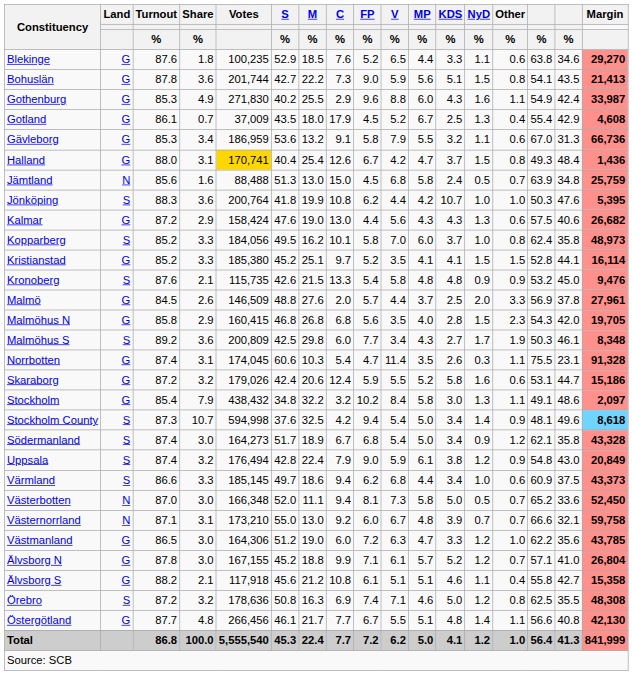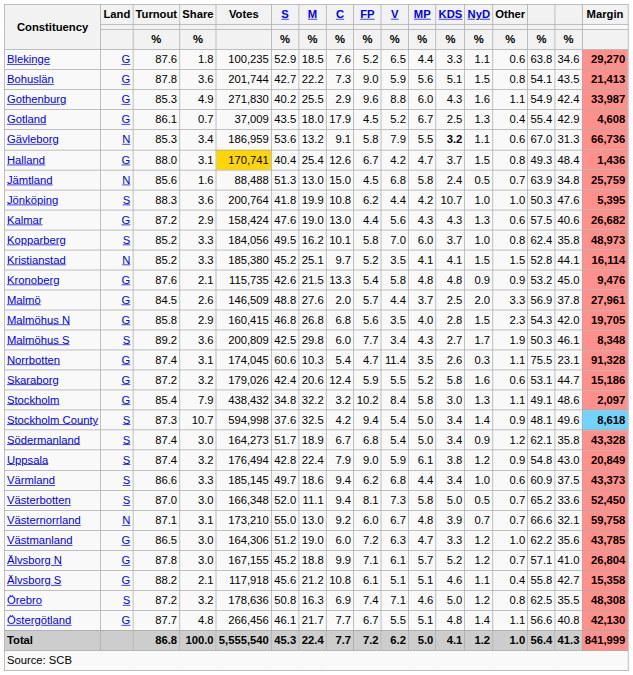(126, 140) G -> (126, 140) N
(455, 140) normal -> (455, 140) bold
(126, 260) G -> (126, 260) N
(127, 280) S -> (126, 280) G
(126, 500) N -> (127, 500) S
